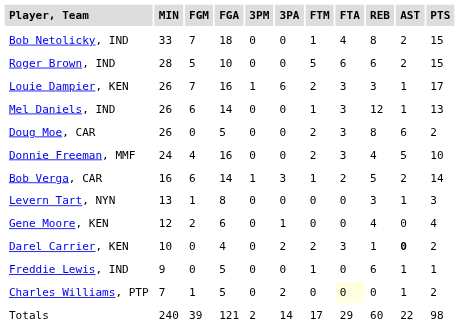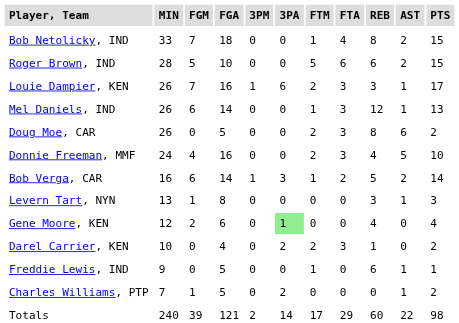(283, 224) no background -> (283, 224) lightgreen background
(403, 247) bold -> (403, 247) normal
(343, 292) lightyellow background -> (343, 292) no background
